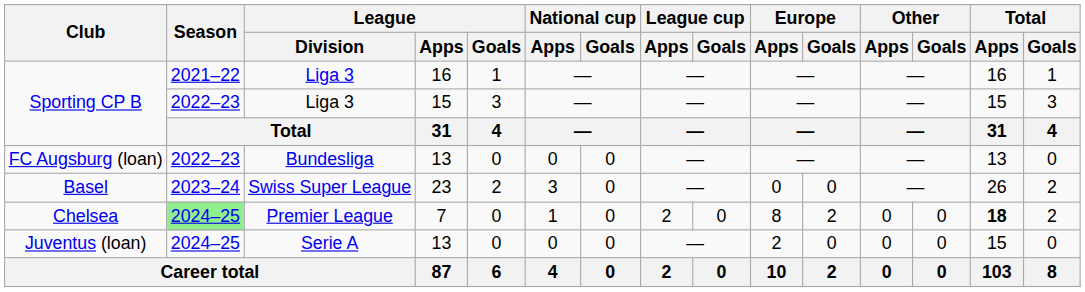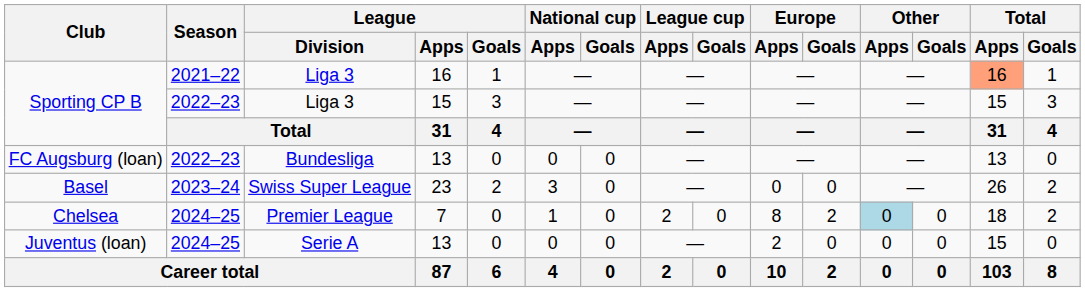(997, 74) no background -> (997, 74) lightsalmon background
(205, 215) lightgreen background -> (205, 215) no background
(887, 215) no background -> (887, 215) lightblue background
(997, 215) bold -> (997, 215) normal
